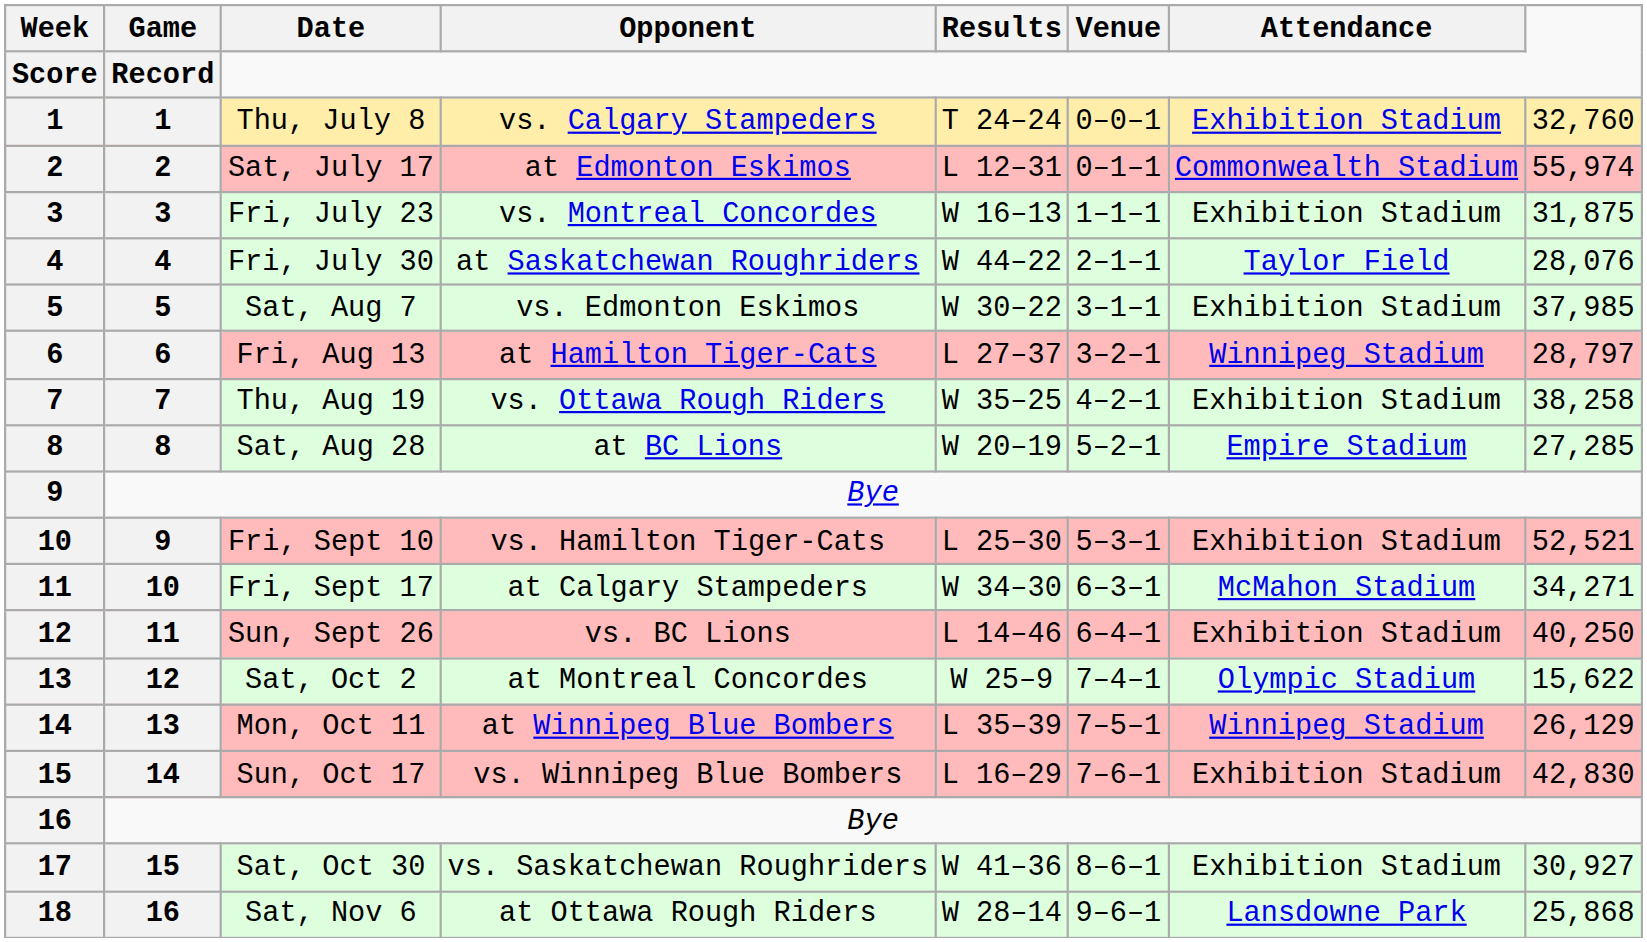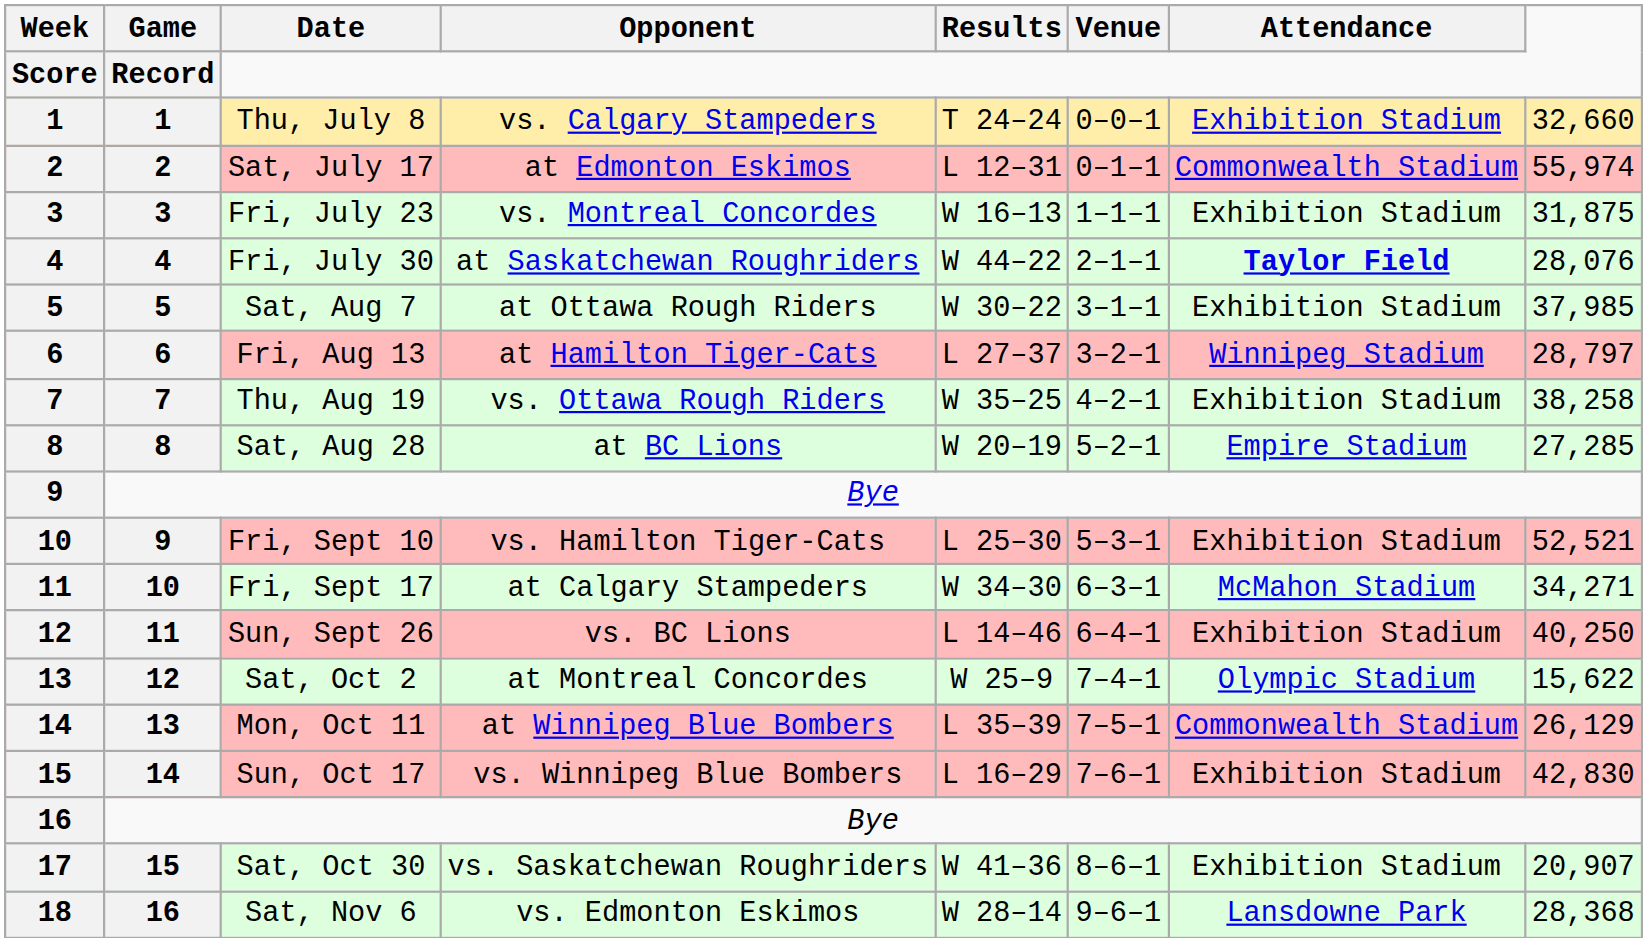(1583, 122) 32,760 -> (1583, 122) 32,660
(1347, 261) normal -> (1347, 261) bold
(688, 308) vs. Edmonton Eskimos -> (688, 308) at Ottawa Rough Riders
(1347, 728) Winnipeg Stadium -> (1347, 728) Commonwealth Stadium
(1583, 867) 30,927 -> (1583, 867) 20,907
(688, 914) at Ottawa Rough Riders -> (688, 914) vs. Edmonton Eskimos
(1583, 914) 25,868 -> (1583, 914) 28,368
